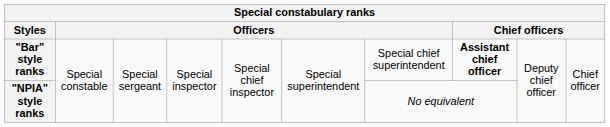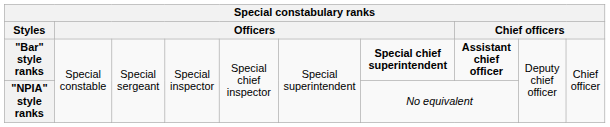(409, 59) normal -> (408, 59) bold
